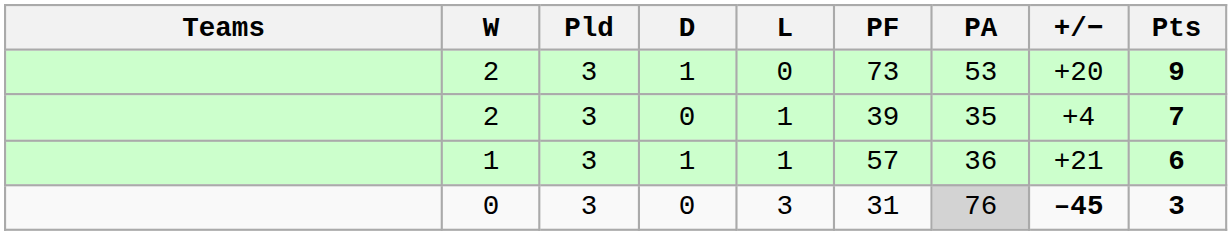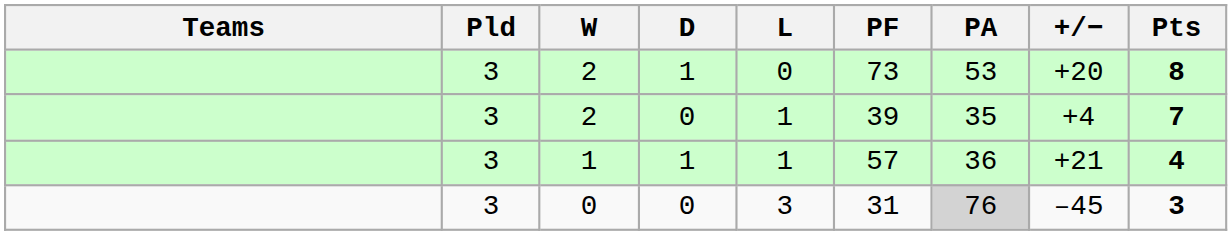columns swapped: (589, 28) <-> (491, 28)
(1177, 72) 9 -> (1177, 72) 8
(1177, 162) 6 -> (1177, 162) 4
(1079, 207) bold -> (1079, 207) normal
